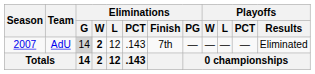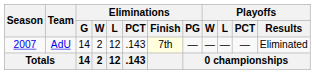(84, 45) lightgrey background -> (84, 45) no background
(99, 45) bold -> (99, 45) normal
(165, 45) no background -> (165, 45) lightyellow background
